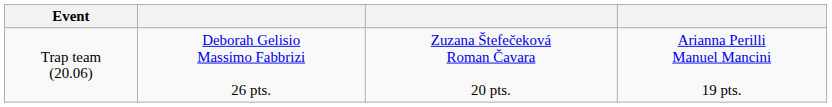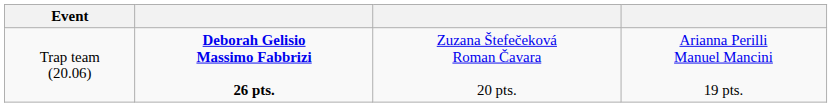(251, 65) normal -> (254, 65) bold
